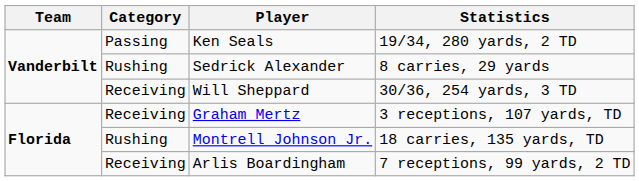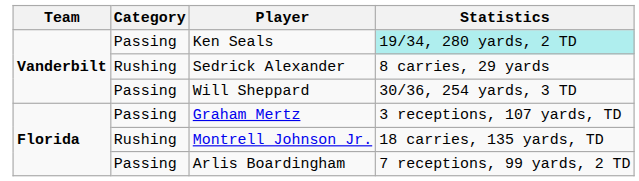(478, 42) no background -> (478, 42) paleturquoise background
(145, 91) Receiving -> (145, 91) Passing
(145, 115) Receiving -> (145, 115) Passing
(145, 164) Receiving -> (145, 164) Passing
